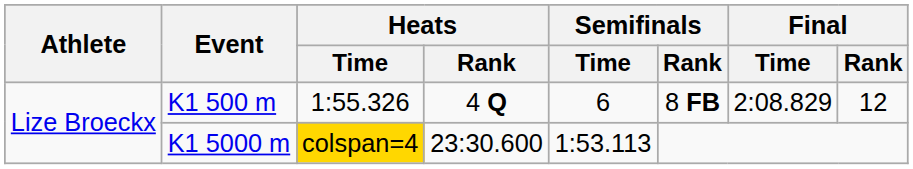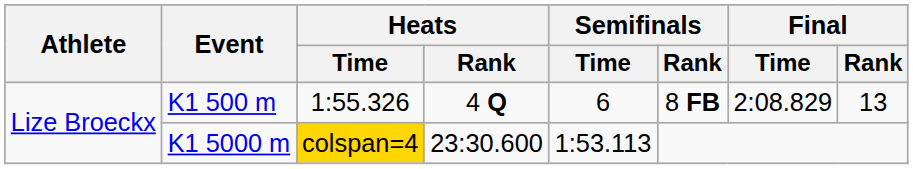(873, 103) 12 -> (873, 103) 13
